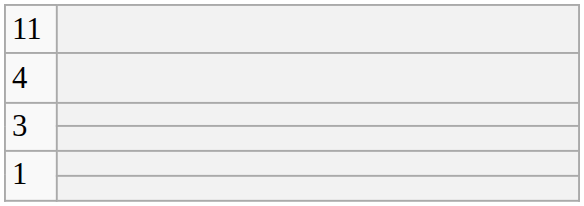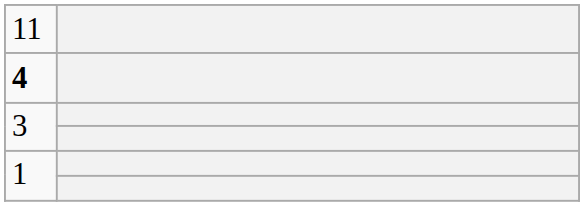(20, 77) normal -> (20, 77) bold
